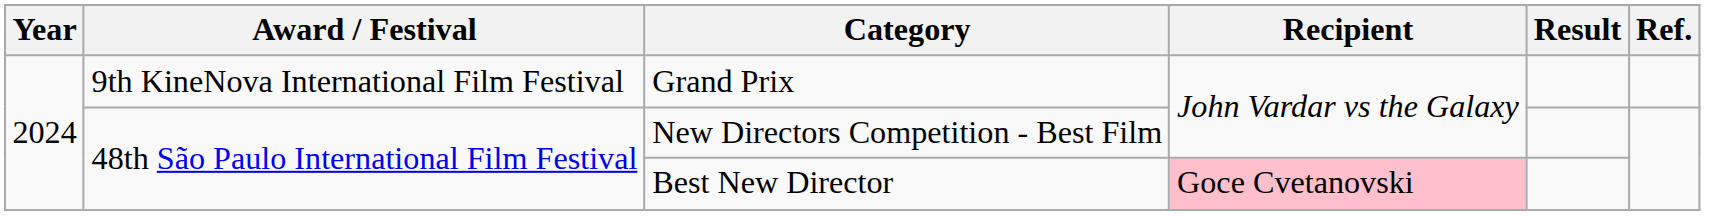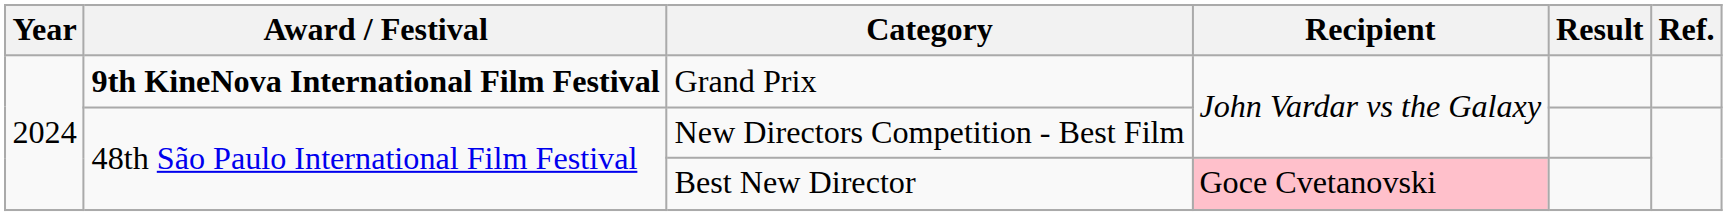(358, 81) normal -> (376, 81) bold
